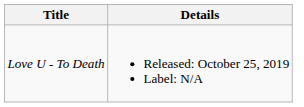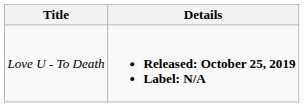(200, 71) normal -> (203, 71) bold
